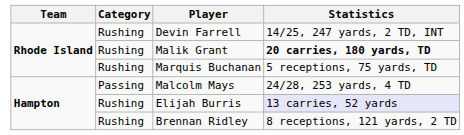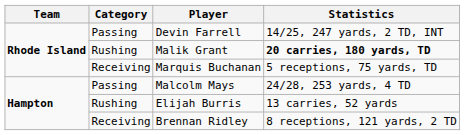(121, 32) Rushing -> (114, 32) Passing
(121, 68) Rushing -> (121, 68) Receiving
(332, 103) lavender background -> (332, 103) no background
(121, 121) Rushing -> (121, 121) Receiving
